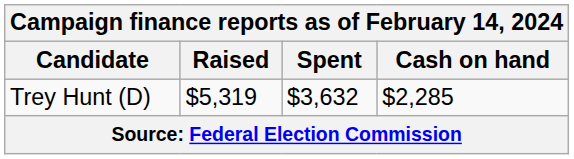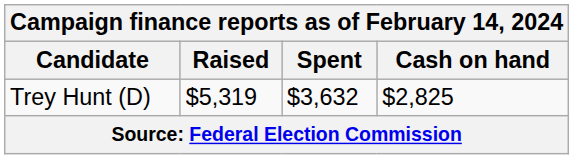(418, 97) $2,285 -> (418, 97) $2,825
